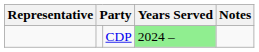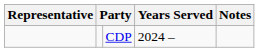(156, 36) lightgreen background -> (156, 36) no background
